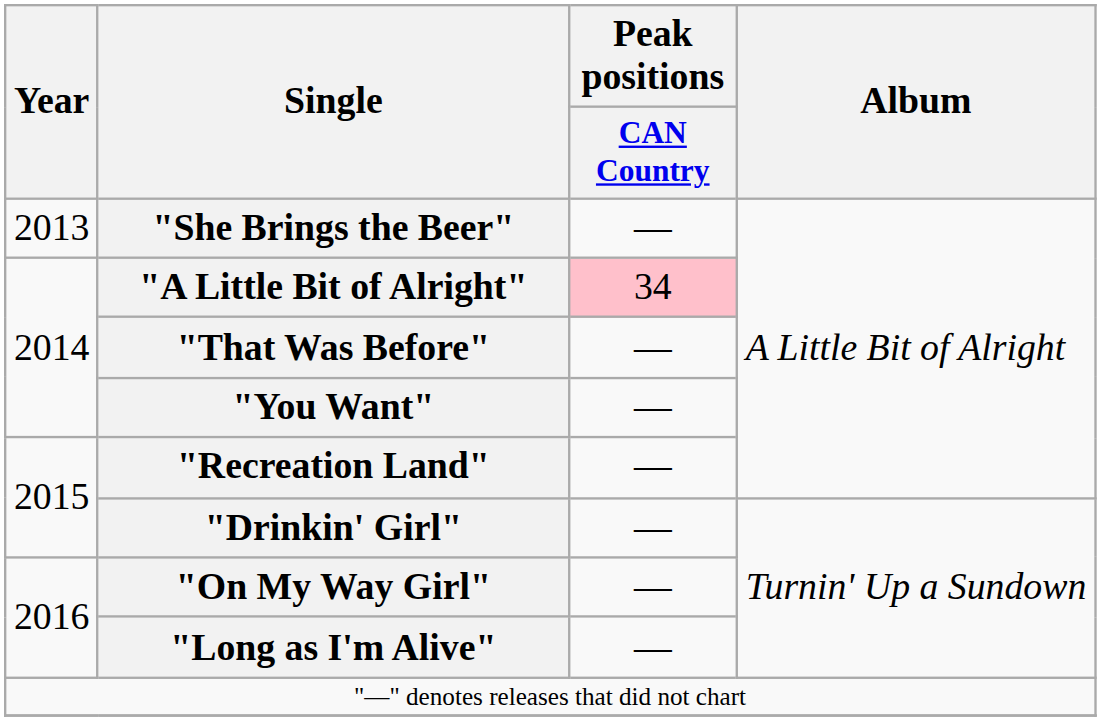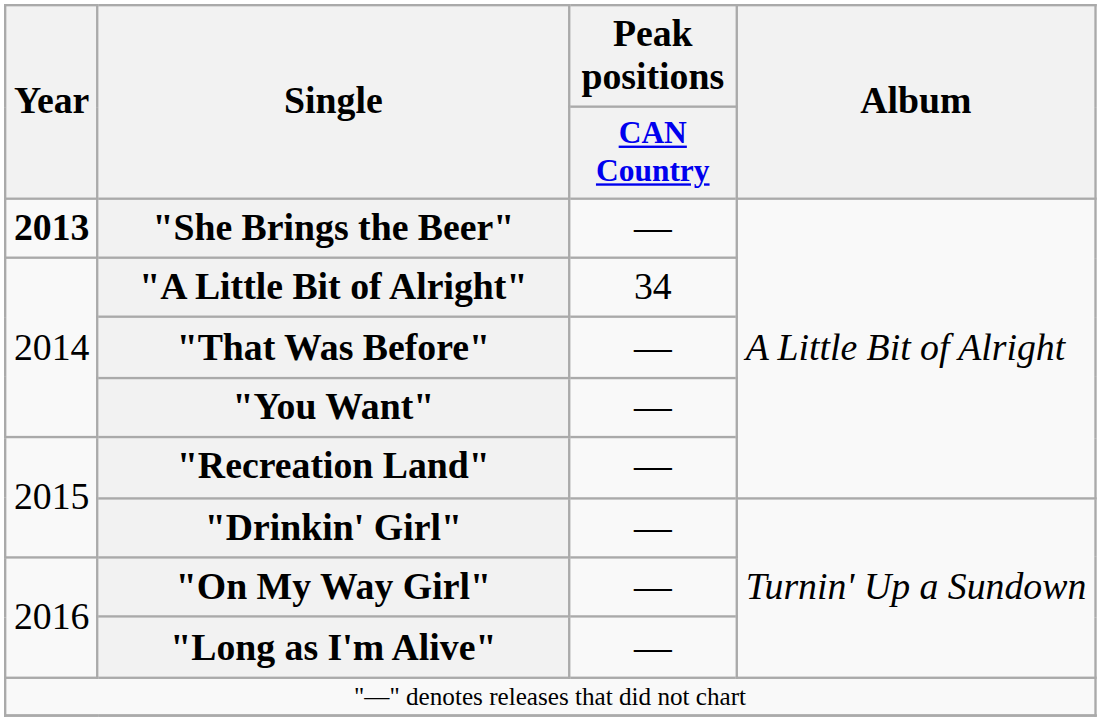(52, 227) normal -> (52, 227) bold
(653, 287) pink background -> (653, 287) no background
